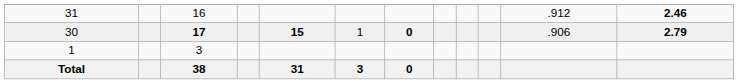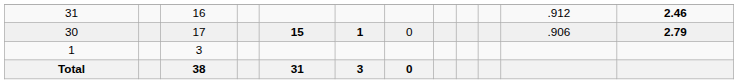(199, 32) bold -> (199, 32) normal
(360, 32) normal -> (360, 32) bold
(409, 32) bold -> (409, 32) normal
